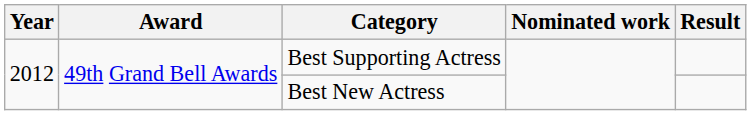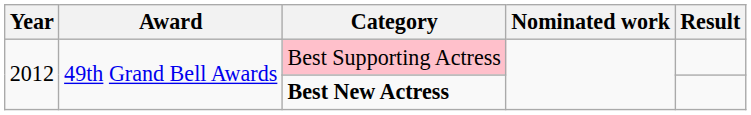(394, 57) no background -> (394, 57) pink background
(366, 92) normal -> (368, 92) bold
